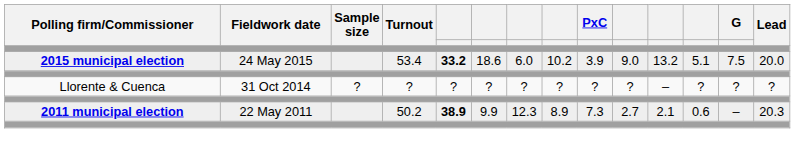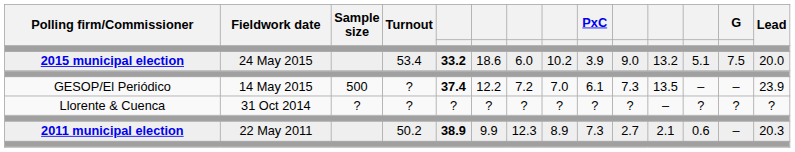+ row: (112, 86)
